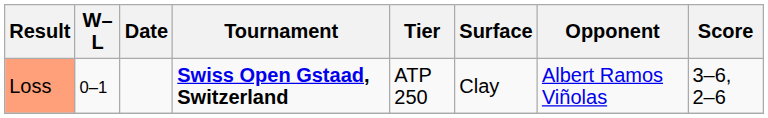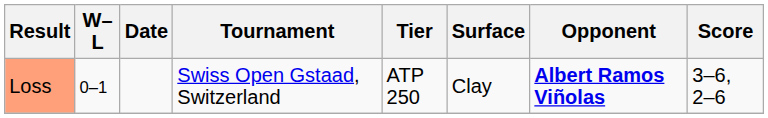(273, 85) bold -> (268, 85) normal
(602, 85) normal -> (599, 85) bold
